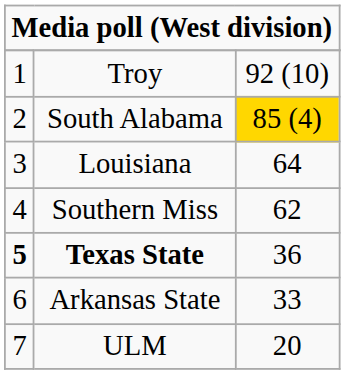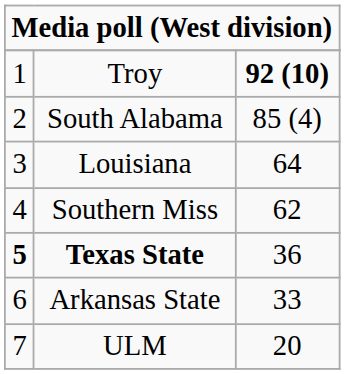(287, 73) normal -> (287, 73) bold
(287, 118) gold background -> (287, 118) no background
